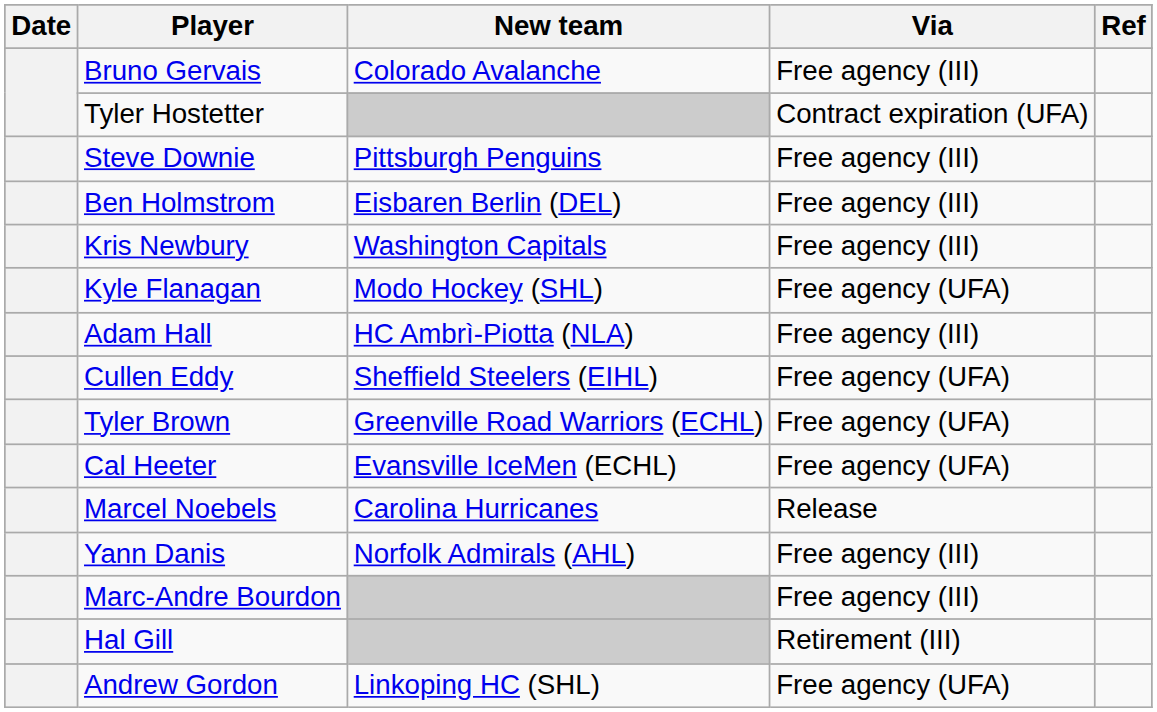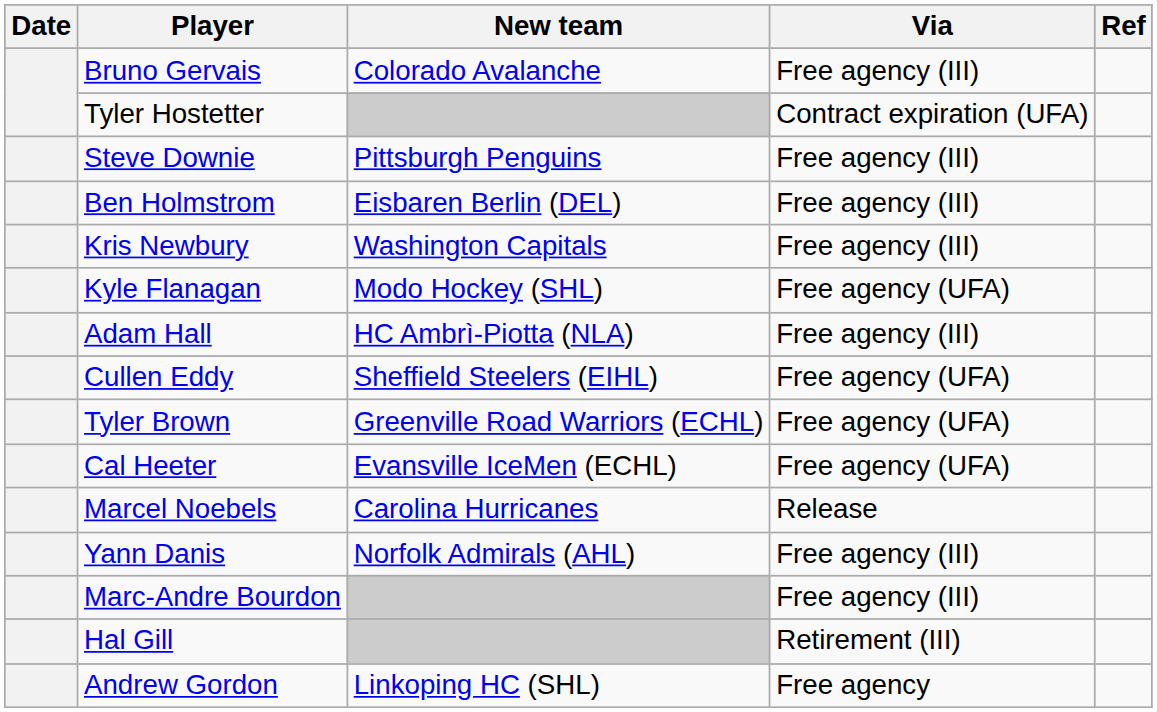(893, 684) Free agency (UFA) -> (853, 684) Free agency
